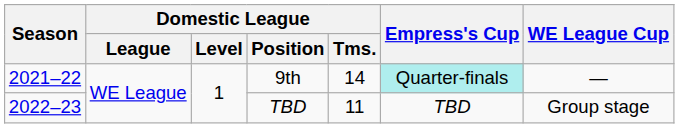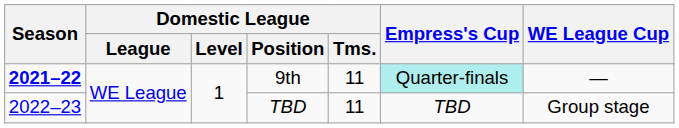(45, 78) normal -> (45, 78) bold
(355, 78) 14 -> (355, 78) 11
